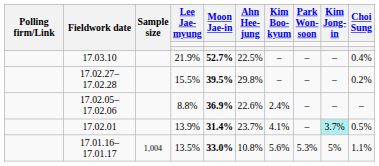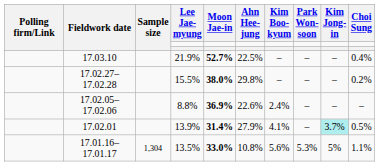(220, 79) 39.5% -> (220, 79) 38.0%
(250, 127) 23.7% -> (250, 127) 27.9%
(153, 148) 1,004 -> (153, 148) 1,304
